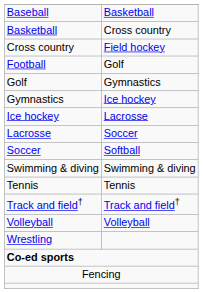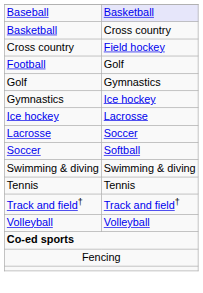(129, 13) no background -> (129, 13) lavender background
- row: (29, 240)
